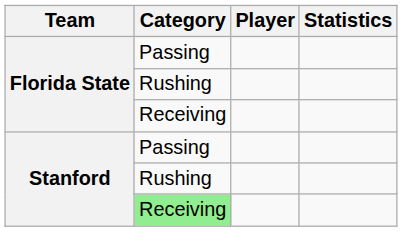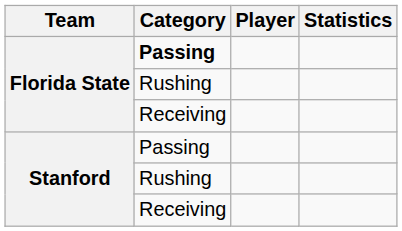(174, 52) normal -> (177, 52) bold
(183, 209) lightgreen background -> (183, 209) no background
